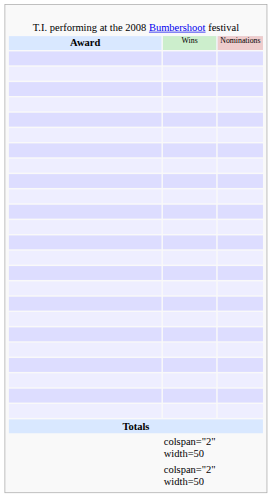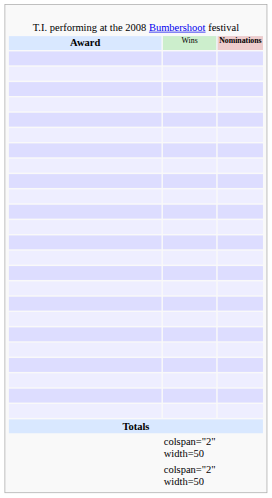(240, 41) normal -> (240, 41) bold
